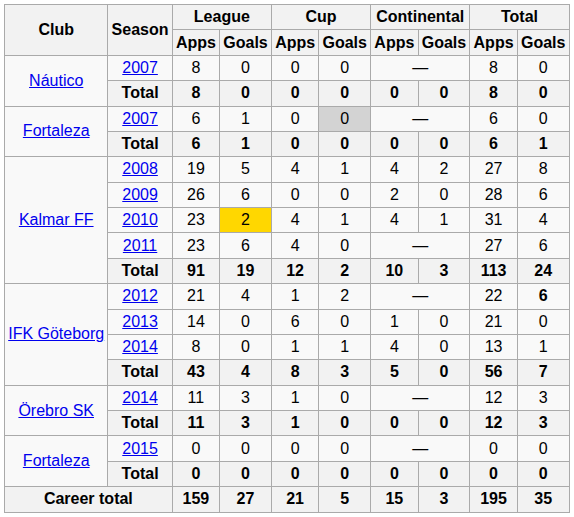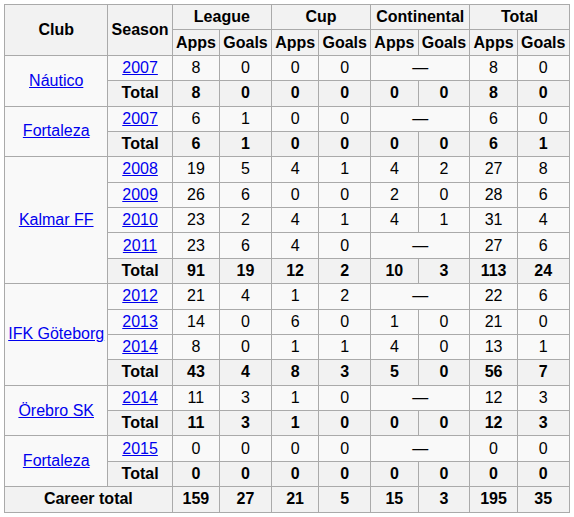(345, 118) lightgrey background -> (345, 118) no background
(246, 220) gold background -> (246, 220) no background
(543, 296) bold -> (543, 296) normal
